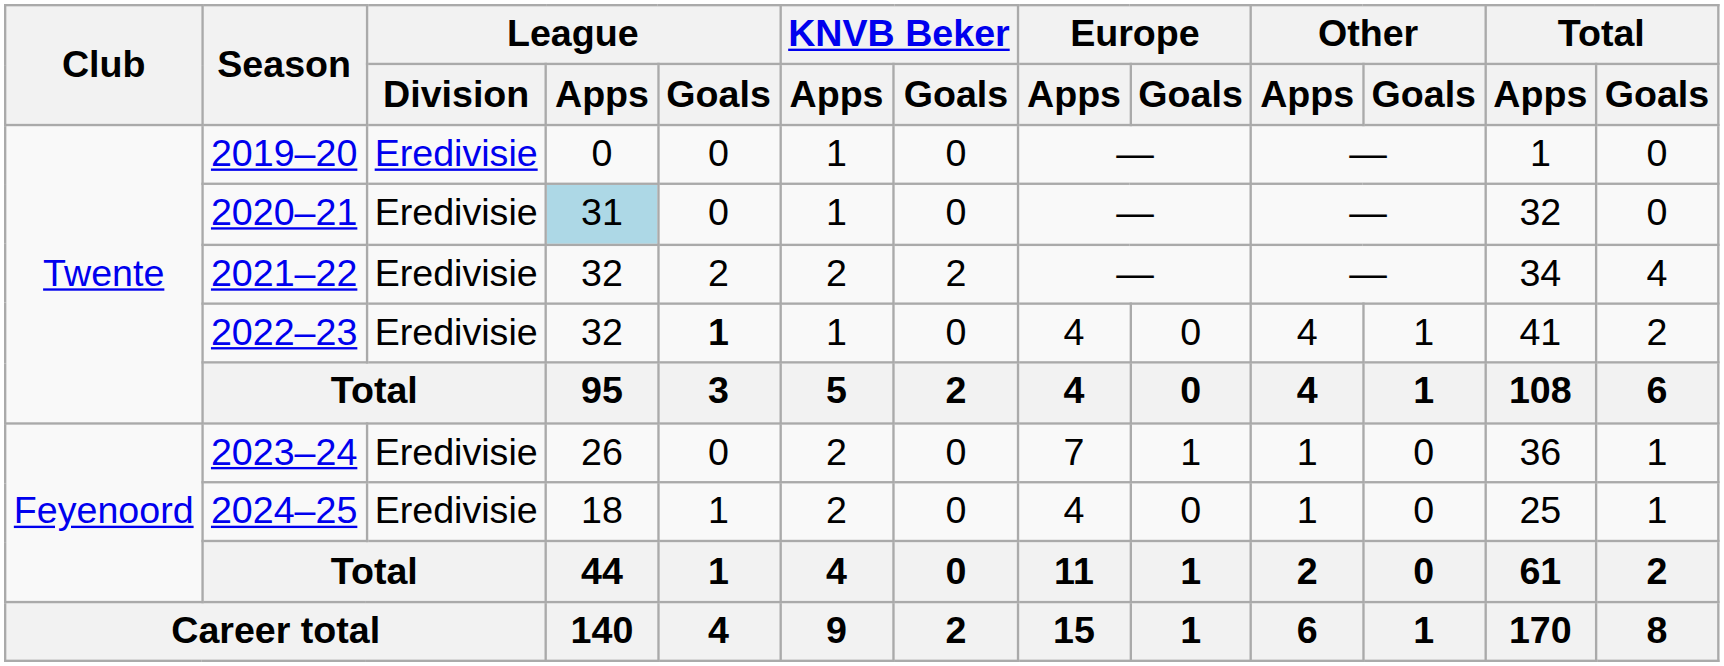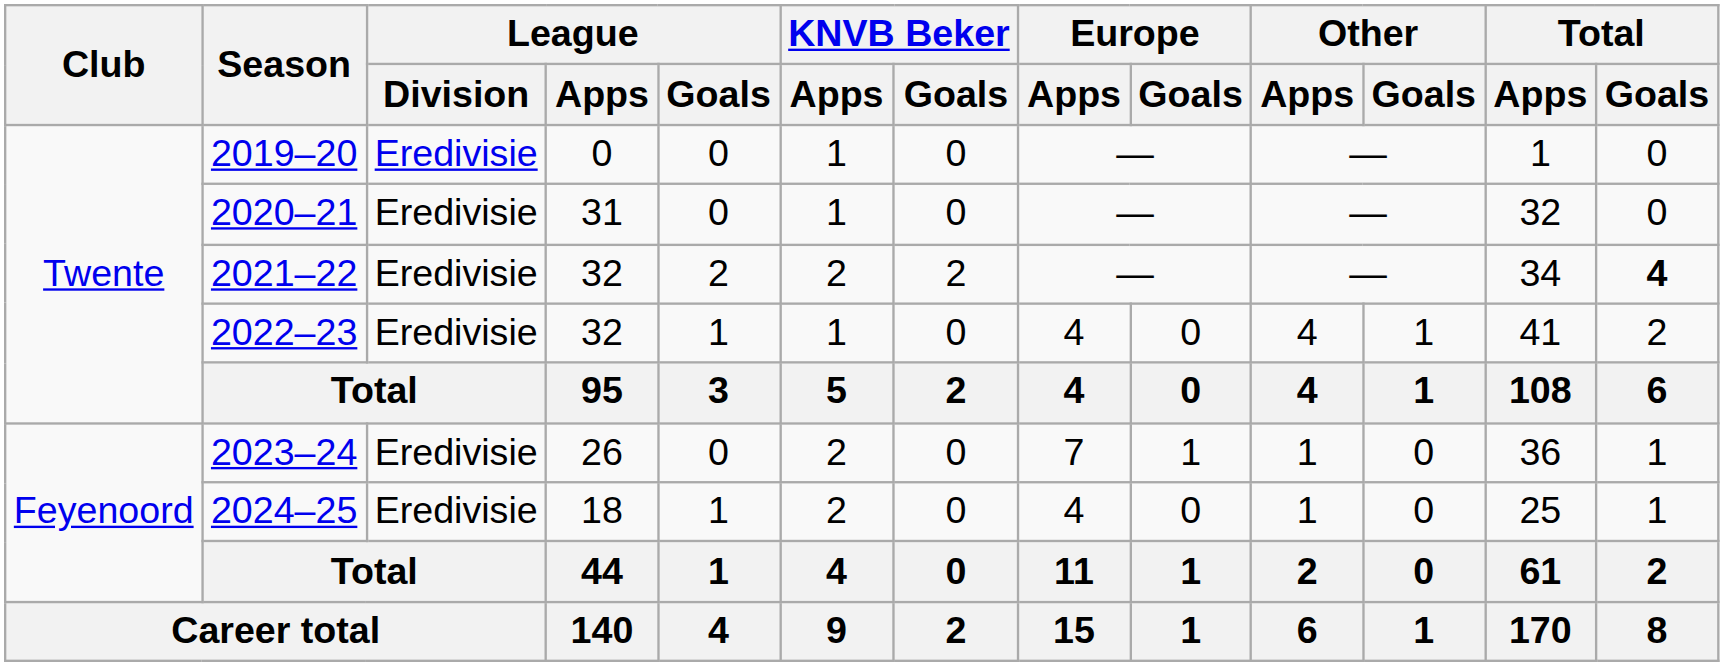(602, 213) lightblue background -> (602, 213) no background
(1657, 272) normal -> (1657, 272) bold
(719, 332) bold -> (719, 332) normal
